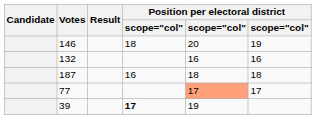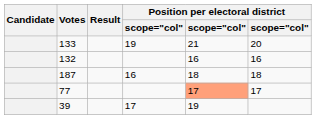+ row: (67, 43)
- row: (67, 43)
(130, 106) bold -> (130, 106) normal
